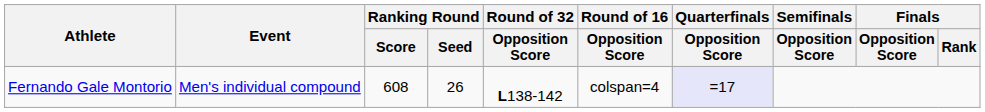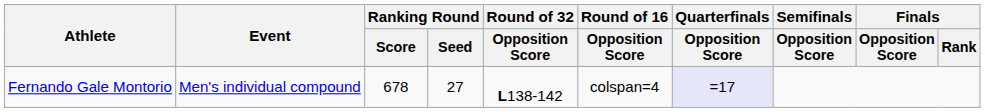(396, 87) 608 -> (396, 87) 678
(455, 87) 26 -> (455, 87) 27
